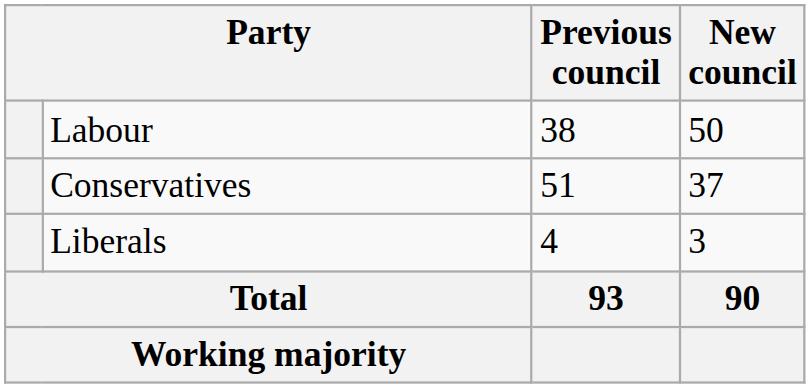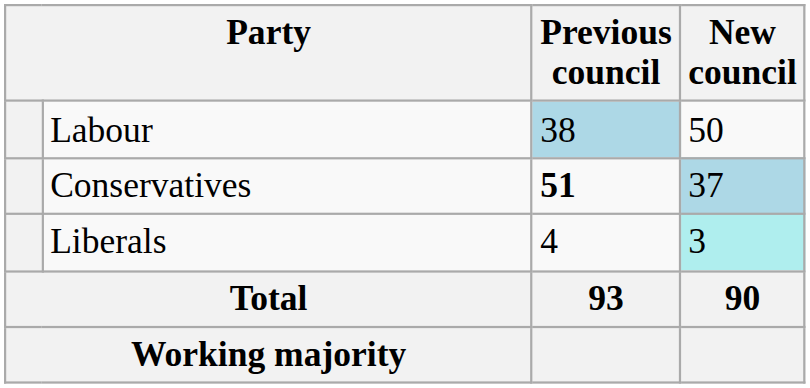(558, 128) no background -> (558, 128) lightblue background
(558, 185) normal -> (558, 185) bold
(706, 185) no background -> (706, 185) lightblue background
(697, 241) no background -> (697, 241) paleturquoise background
